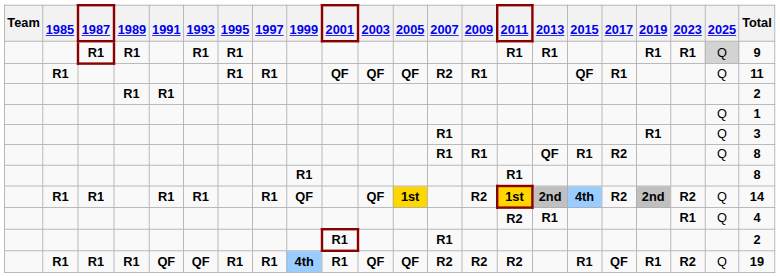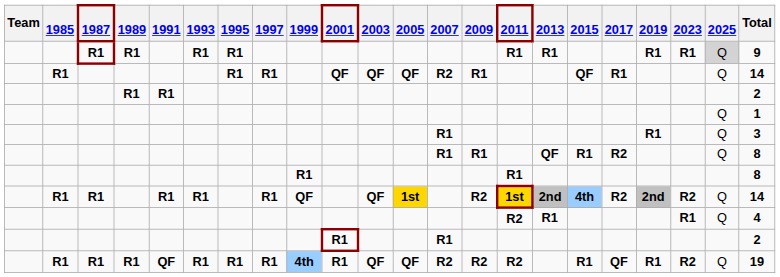(757, 73) 11 -> (757, 73) 14
(201, 261) QF -> (201, 261) R1
